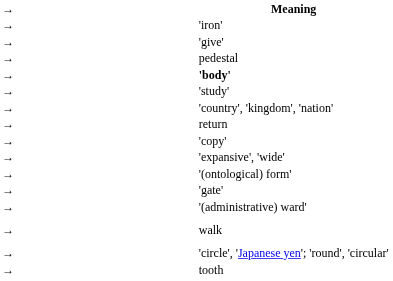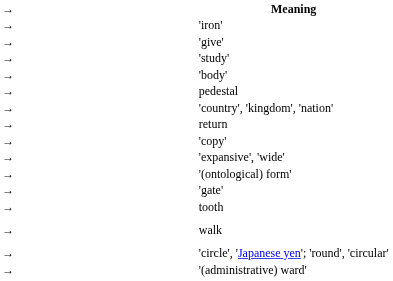(218, 58) pedestal -> (214, 58) 'study'
(215, 75) bold -> (213, 75) normal
(214, 91) 'study' -> (218, 91) pedestal
(253, 207) '(administrative) ward' -> (211, 207) tooth
(211, 270) tooth -> (253, 270) '(administrative) ward'
